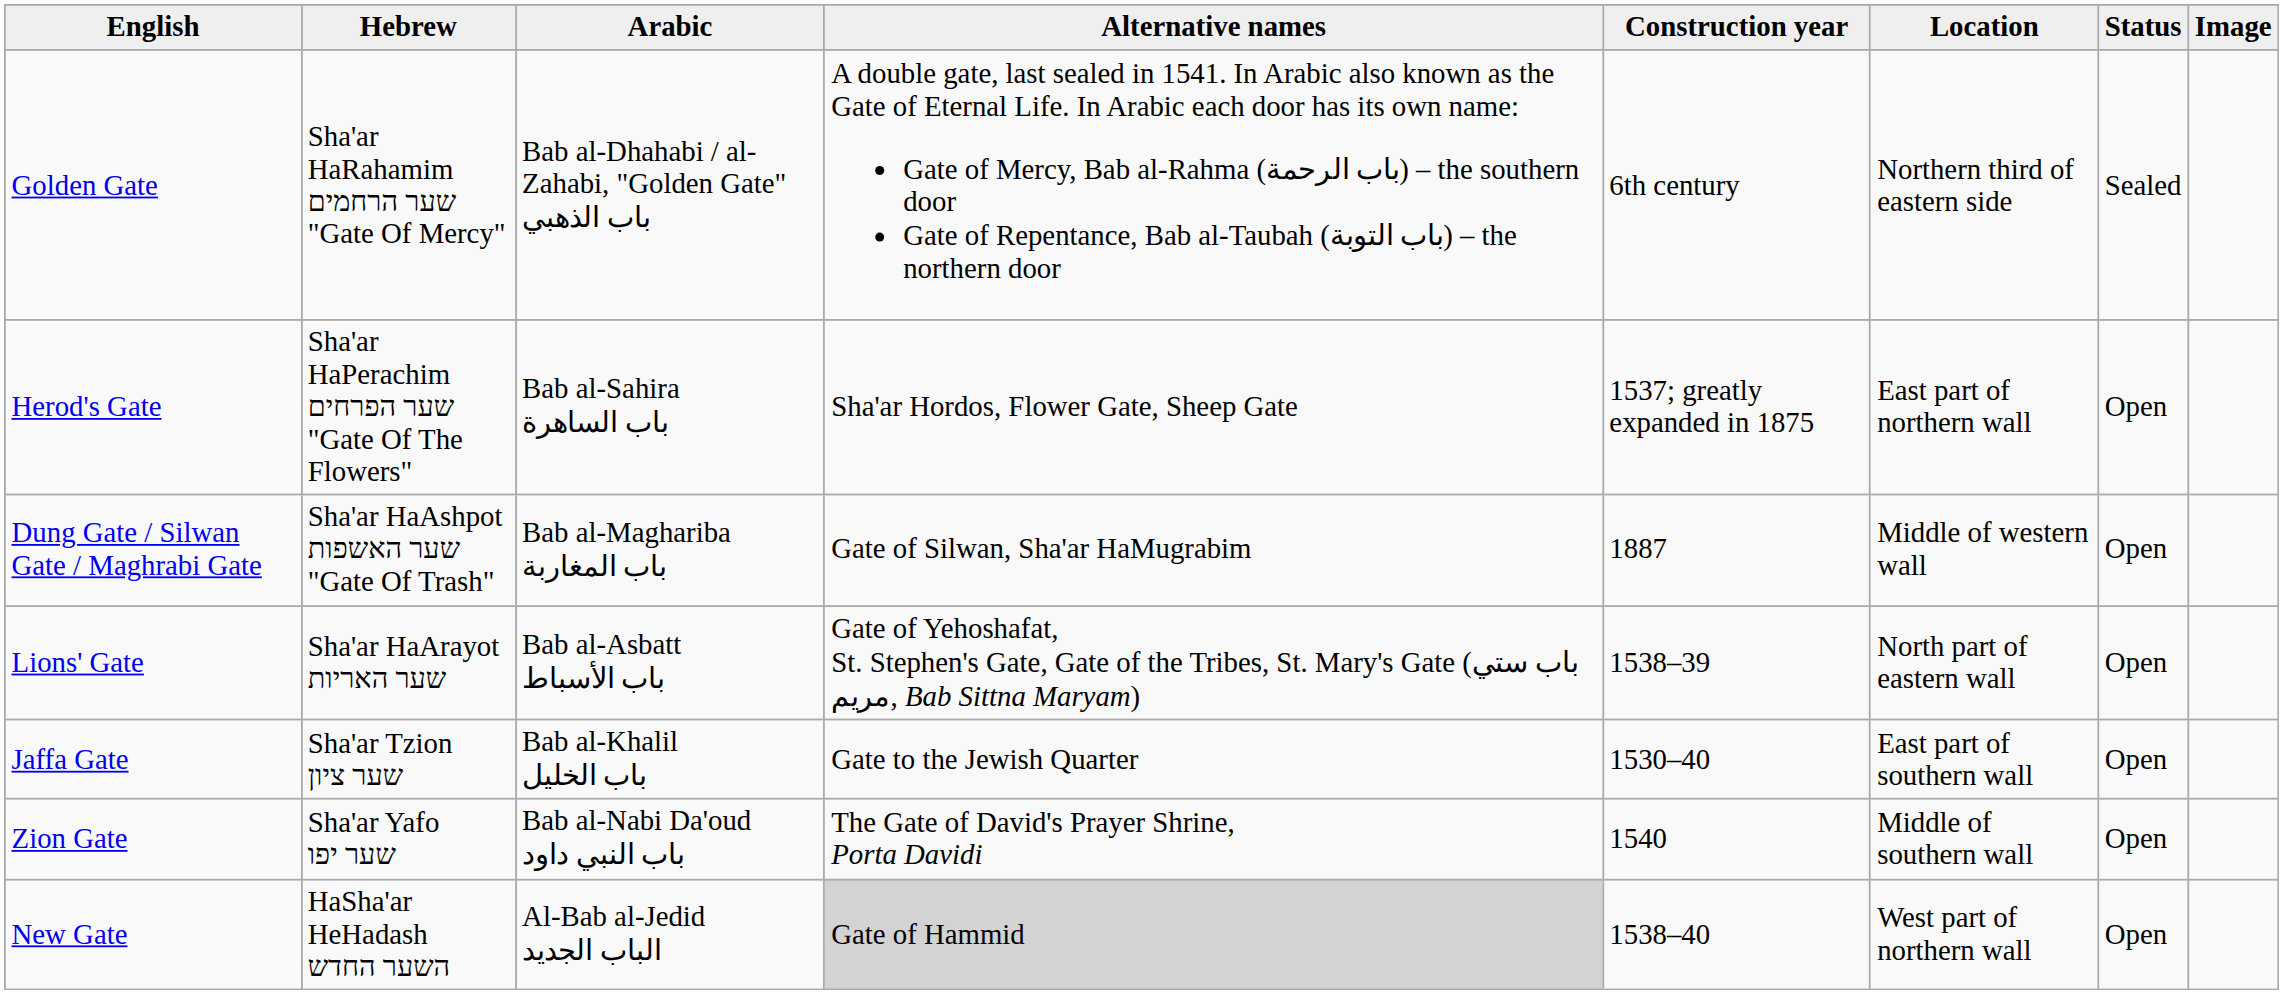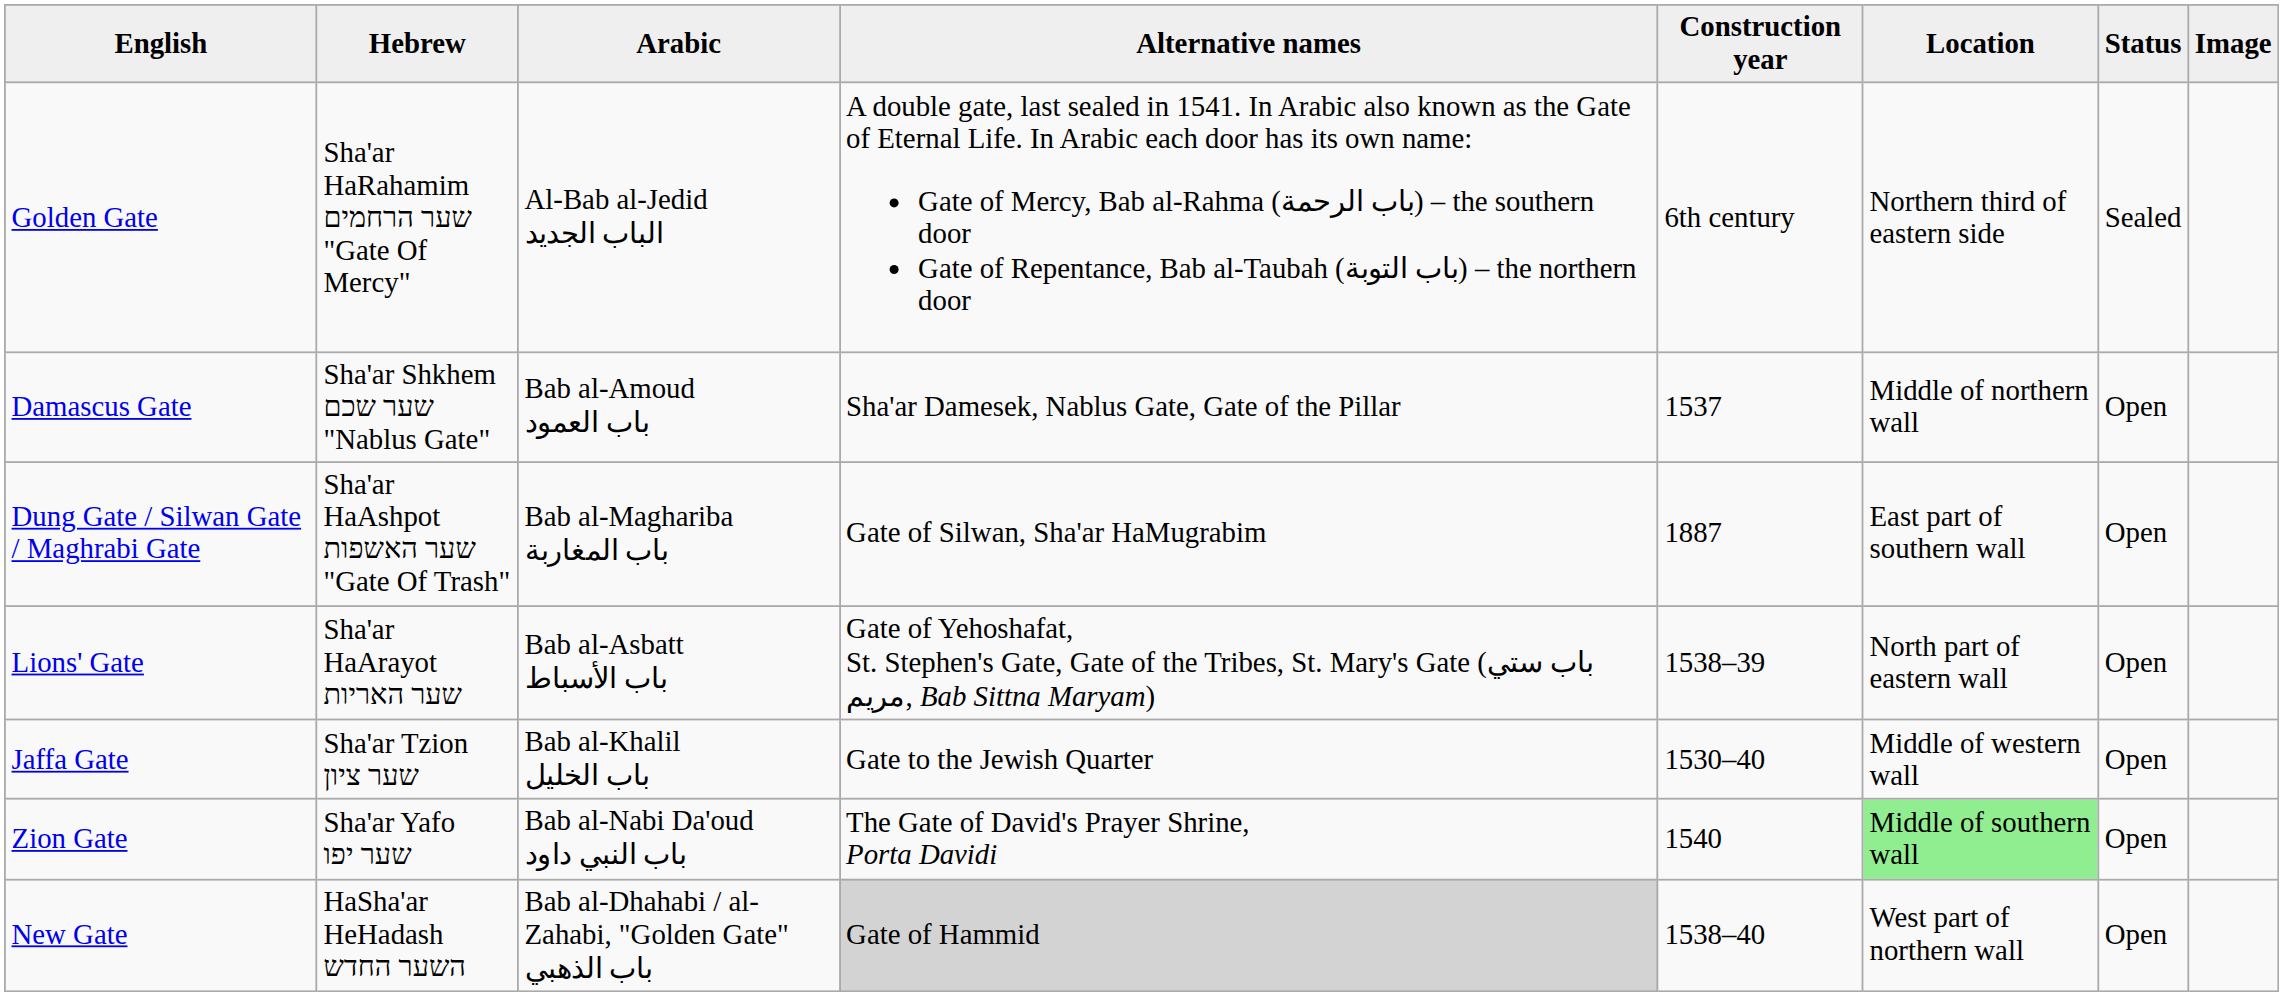(654, 184) Bab al-Dhahabi / al-Zahabi, "Golden Gate" باب الذهبي -> (616, 217) Al-Bab al-Jedid الباب الجديد
+ row: (102, 406)
- row: (87, 406)
(1983, 549) Middle of western wall -> (1948, 533) East part of southern wall
(1955, 758) East part of southern wall -> (1975, 758) Middle of western wall
(1955, 838) no background -> (1980, 838) lightgreen background
(614, 933) Al-Bab al-Jedid الباب الجديد -> (657, 934) Bab al-Dhahabi / al-Zahabi, "Golden Gate" باب الذهبي
